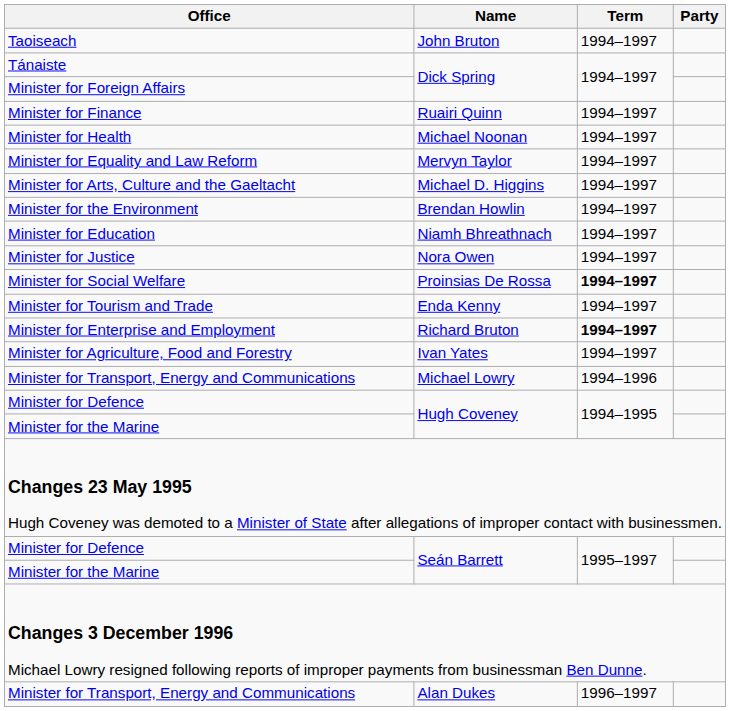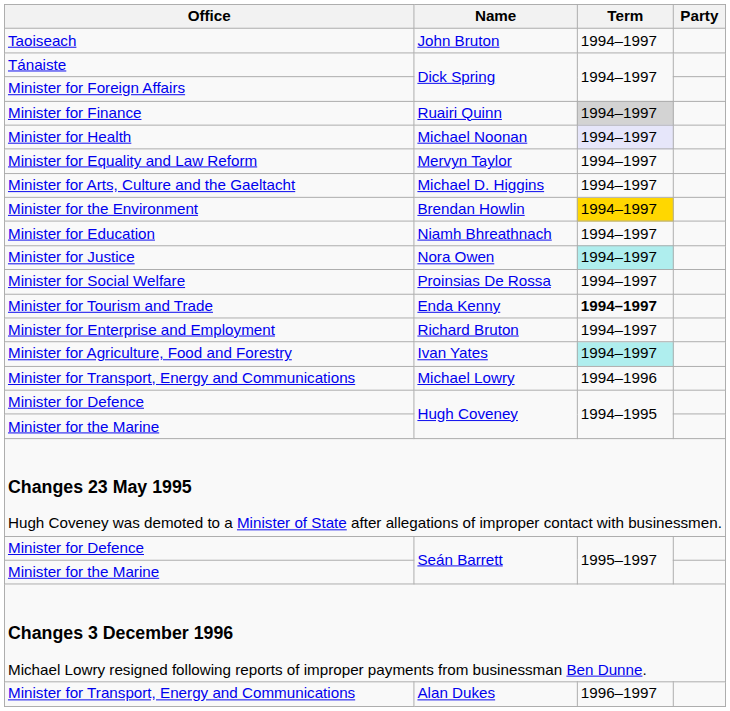(619, 112) no background -> (619, 112) lightgrey background
(619, 137) no background -> (619, 137) lavender background
(619, 209) no background -> (619, 209) gold background
(619, 257) no background -> (619, 257) paleturquoise background
(619, 281) bold -> (619, 281) normal
(619, 305) normal -> (619, 305) bold
(619, 329) bold -> (619, 329) normal
(619, 354) no background -> (619, 354) paleturquoise background
